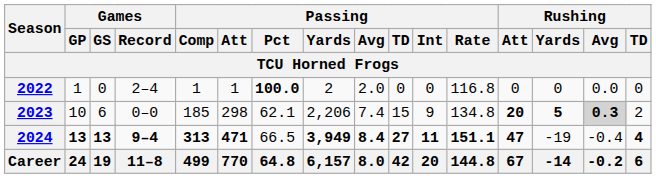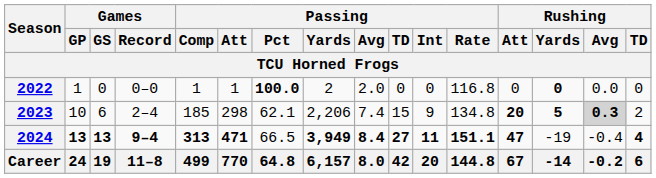(145, 89) 2–4 -> (145, 89) 0–0
(558, 89) normal -> (558, 89) bold
(145, 113) 0–0 -> (145, 113) 2–4
